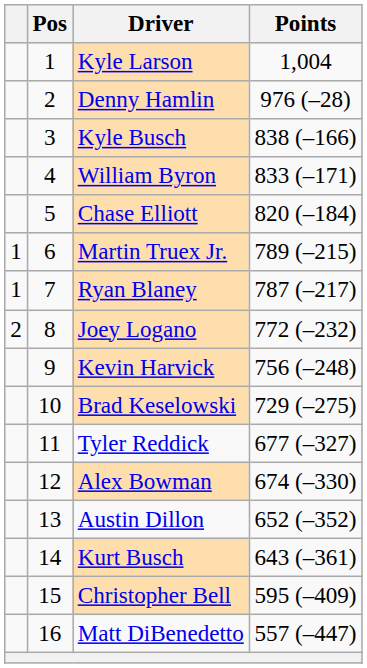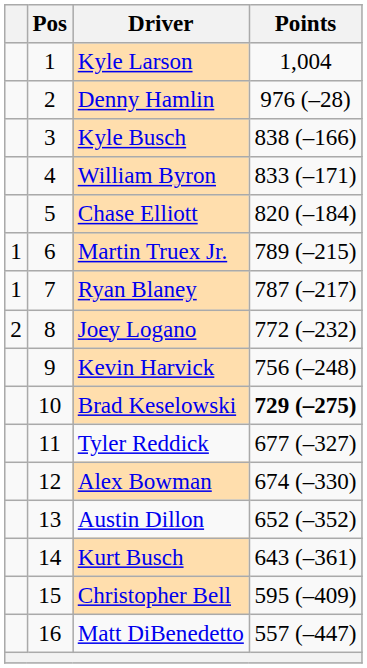(306, 404) normal -> (306, 404) bold
